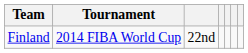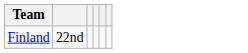- column: (119, 15)
